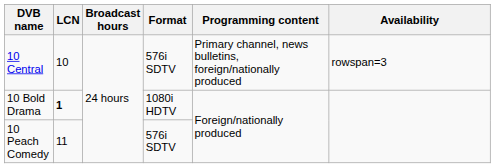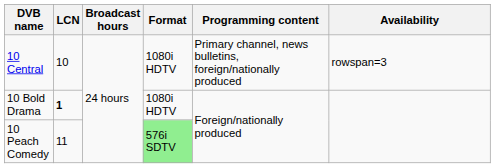(161, 63) 576i SDTV -> (161, 63) 1080i HDTV
(161, 142) no background -> (161, 142) lightgreen background
